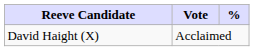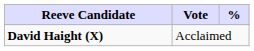(53, 35) normal -> (55, 35) bold
